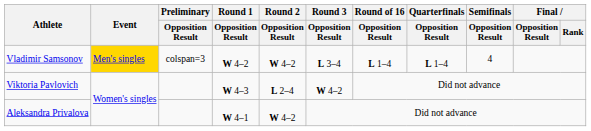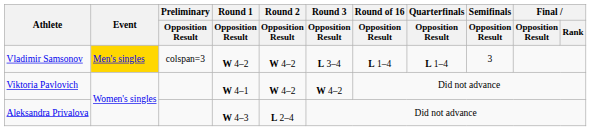(490, 59) 4 -> (490, 59) 3
(236, 91) W 4–3 -> (236, 91) W 4–1
(282, 91) L 2–4 -> (282, 91) W 4–2
(236, 118) W 4–1 -> (236, 118) W 4–3
(282, 118) W 4–2 -> (282, 118) L 2–4
